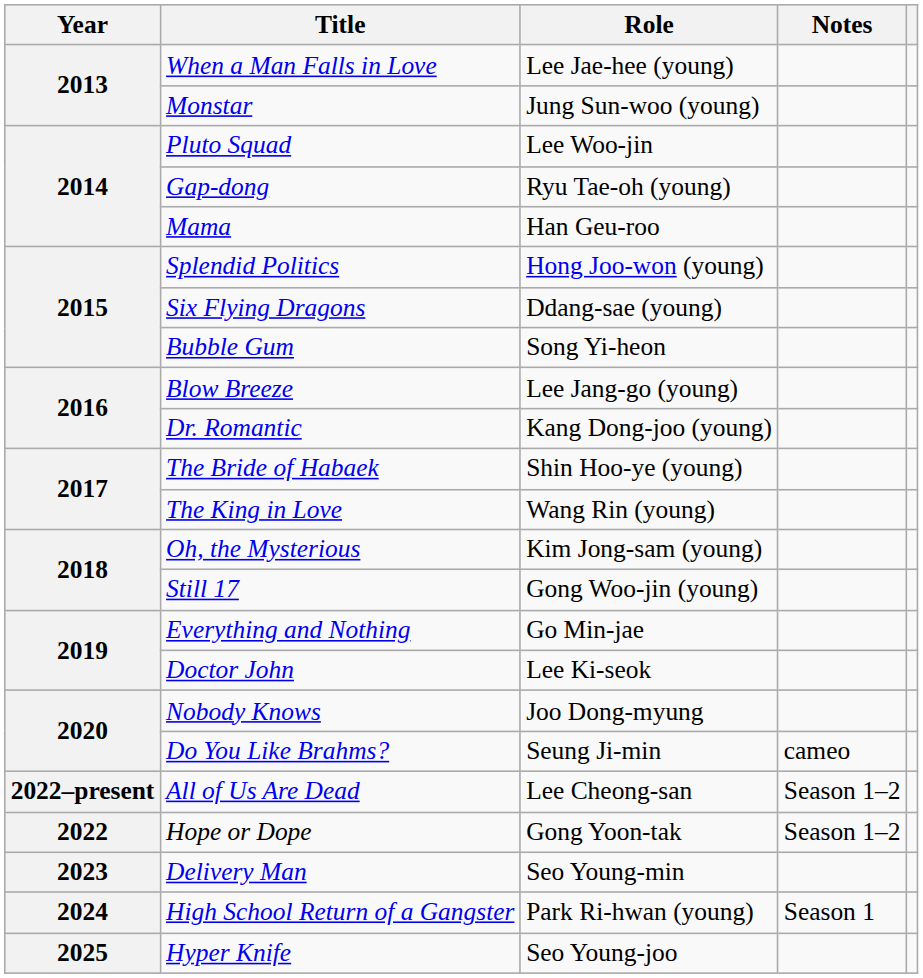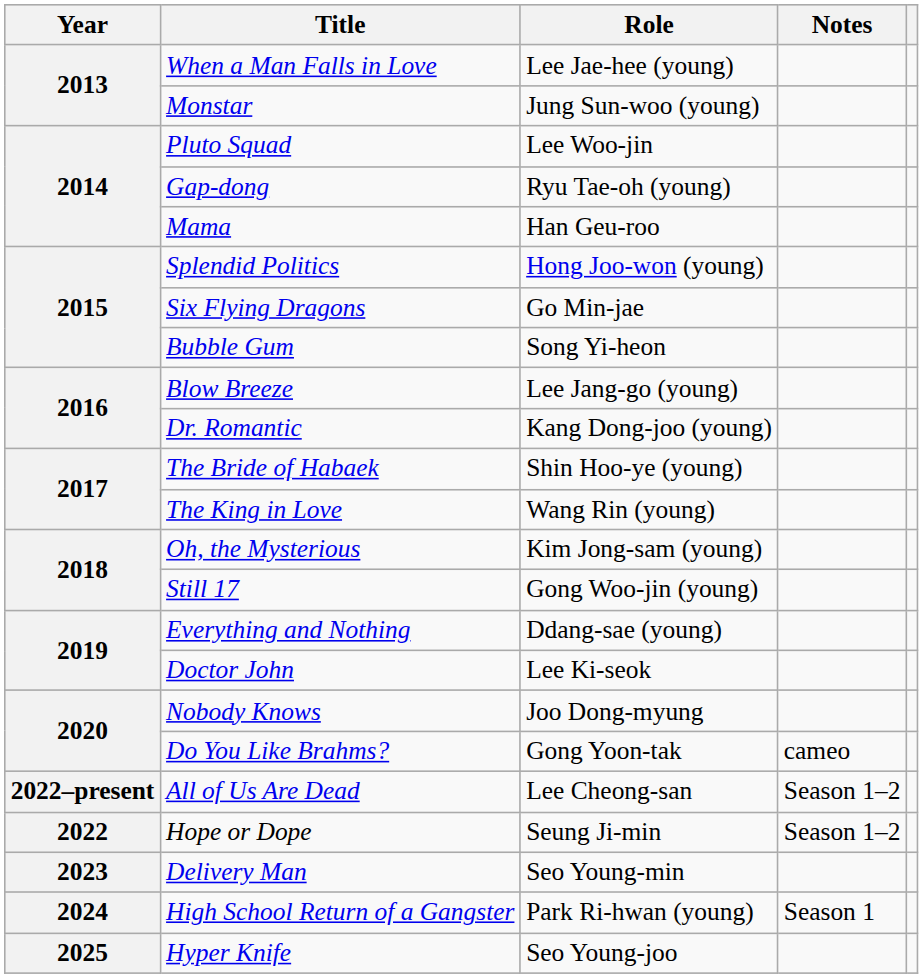(624, 307) Ddang-sae (young) -> (585, 307) Go Min-jae
(585, 629) Go Min-jae -> (624, 629) Ddang-sae (young)
(594, 750) Seung Ji-min -> (604, 750) Gong Yoon-tak
(604, 831) Gong Yoon-tak -> (594, 831) Seung Ji-min
